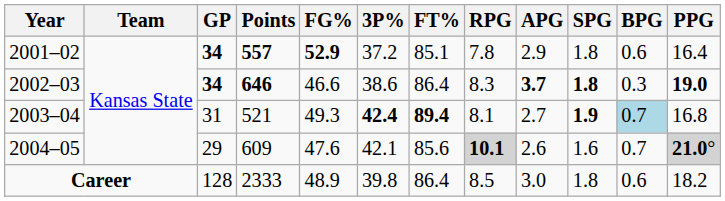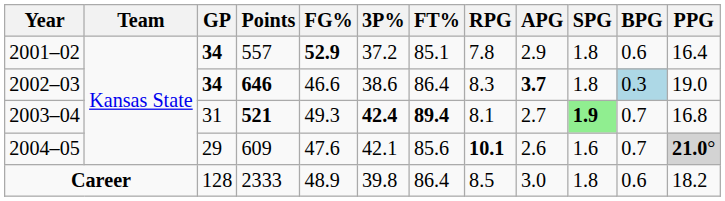(257, 52) bold -> (257, 52) normal
(585, 84) bold -> (585, 84) normal
(634, 84) no background -> (634, 84) lightblue background
(690, 84) bold -> (690, 84) normal
(257, 116) normal -> (257, 116) bold
(585, 116) no background -> (585, 116) lightgreen background
(634, 116) lightblue background -> (634, 116) no background
(487, 148) lightgrey background -> (487, 148) no background
